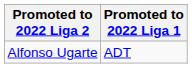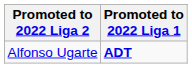(117, 52) normal -> (118, 52) bold
